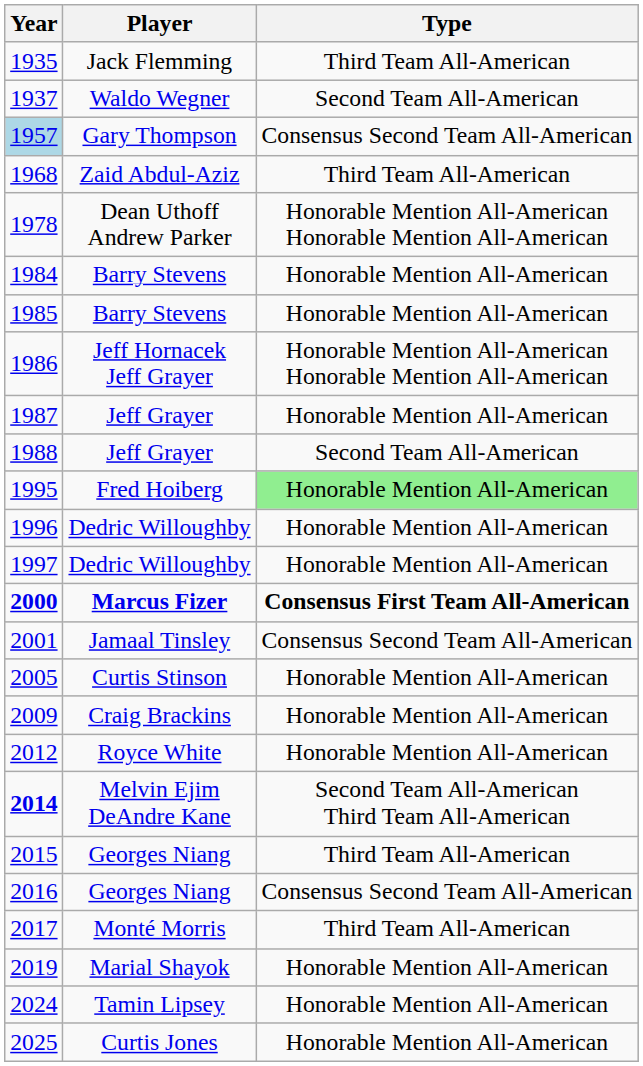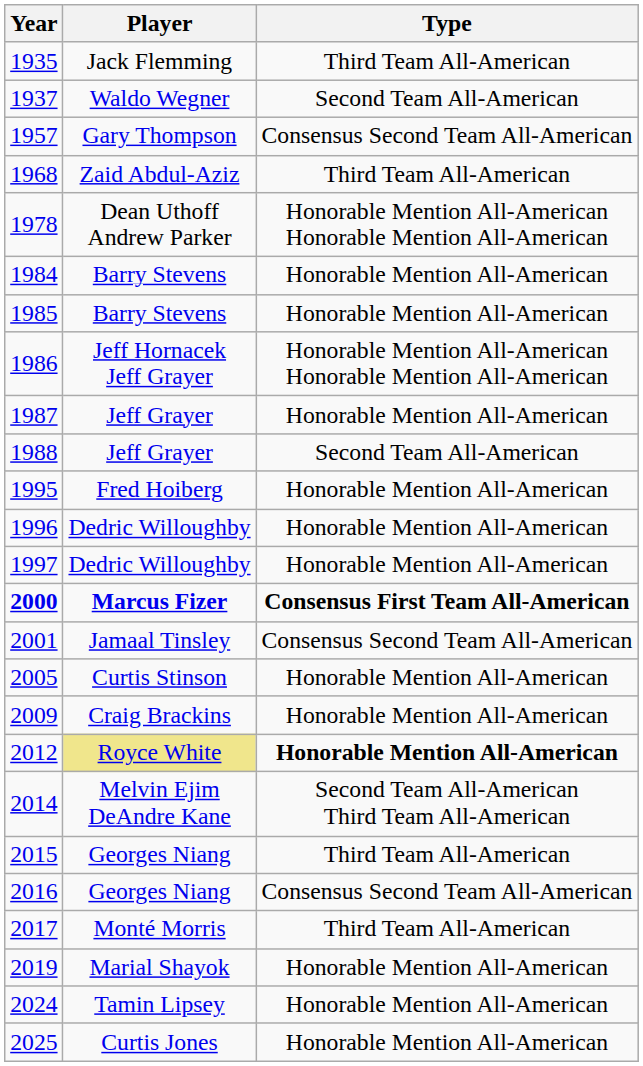(34, 135) lightblue background -> (34, 135) no background
(447, 489) lightgreen background -> (447, 489) no background
(160, 752) no background -> (160, 752) khaki background
(447, 752) normal -> (447, 752) bold
(34, 803) bold -> (34, 803) normal
